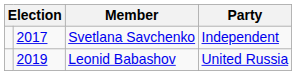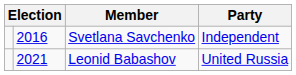(32, 37) 2017 -> (32, 37) 2016
(32, 59) 2019 -> (32, 59) 2021
